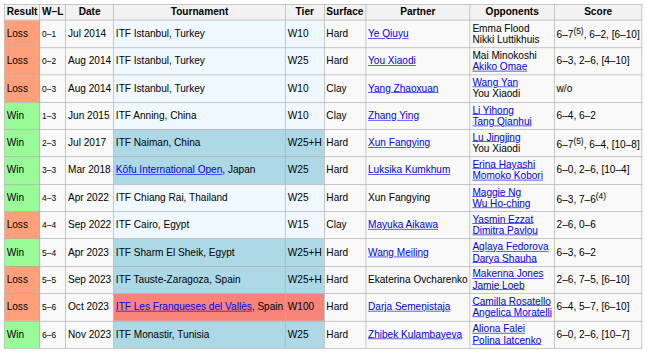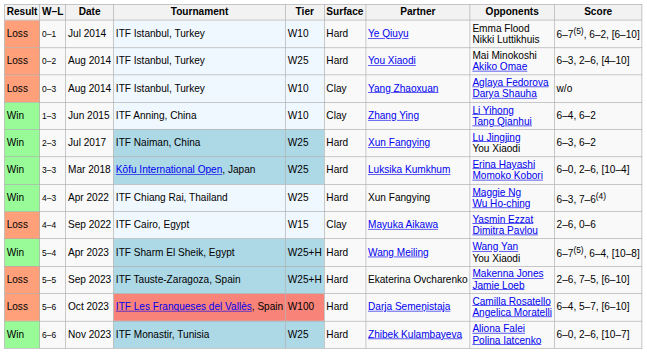(496, 88) Wang Yan You Xiaodi -> (510, 88) Aglaya Fedorova Darya Shauha
(305, 143) W25+H -> (298, 143) W25
(598, 143) 6–7(5), 6–4, [10–8] -> (576, 143) 6–3, 6–2
(510, 252) Aglaya Fedorova Darya Shauha -> (496, 252) Wang Yan You Xiaodi
(576, 252) 6–3, 6–2 -> (598, 252) 6–7(5), 6–4, [10–8]
